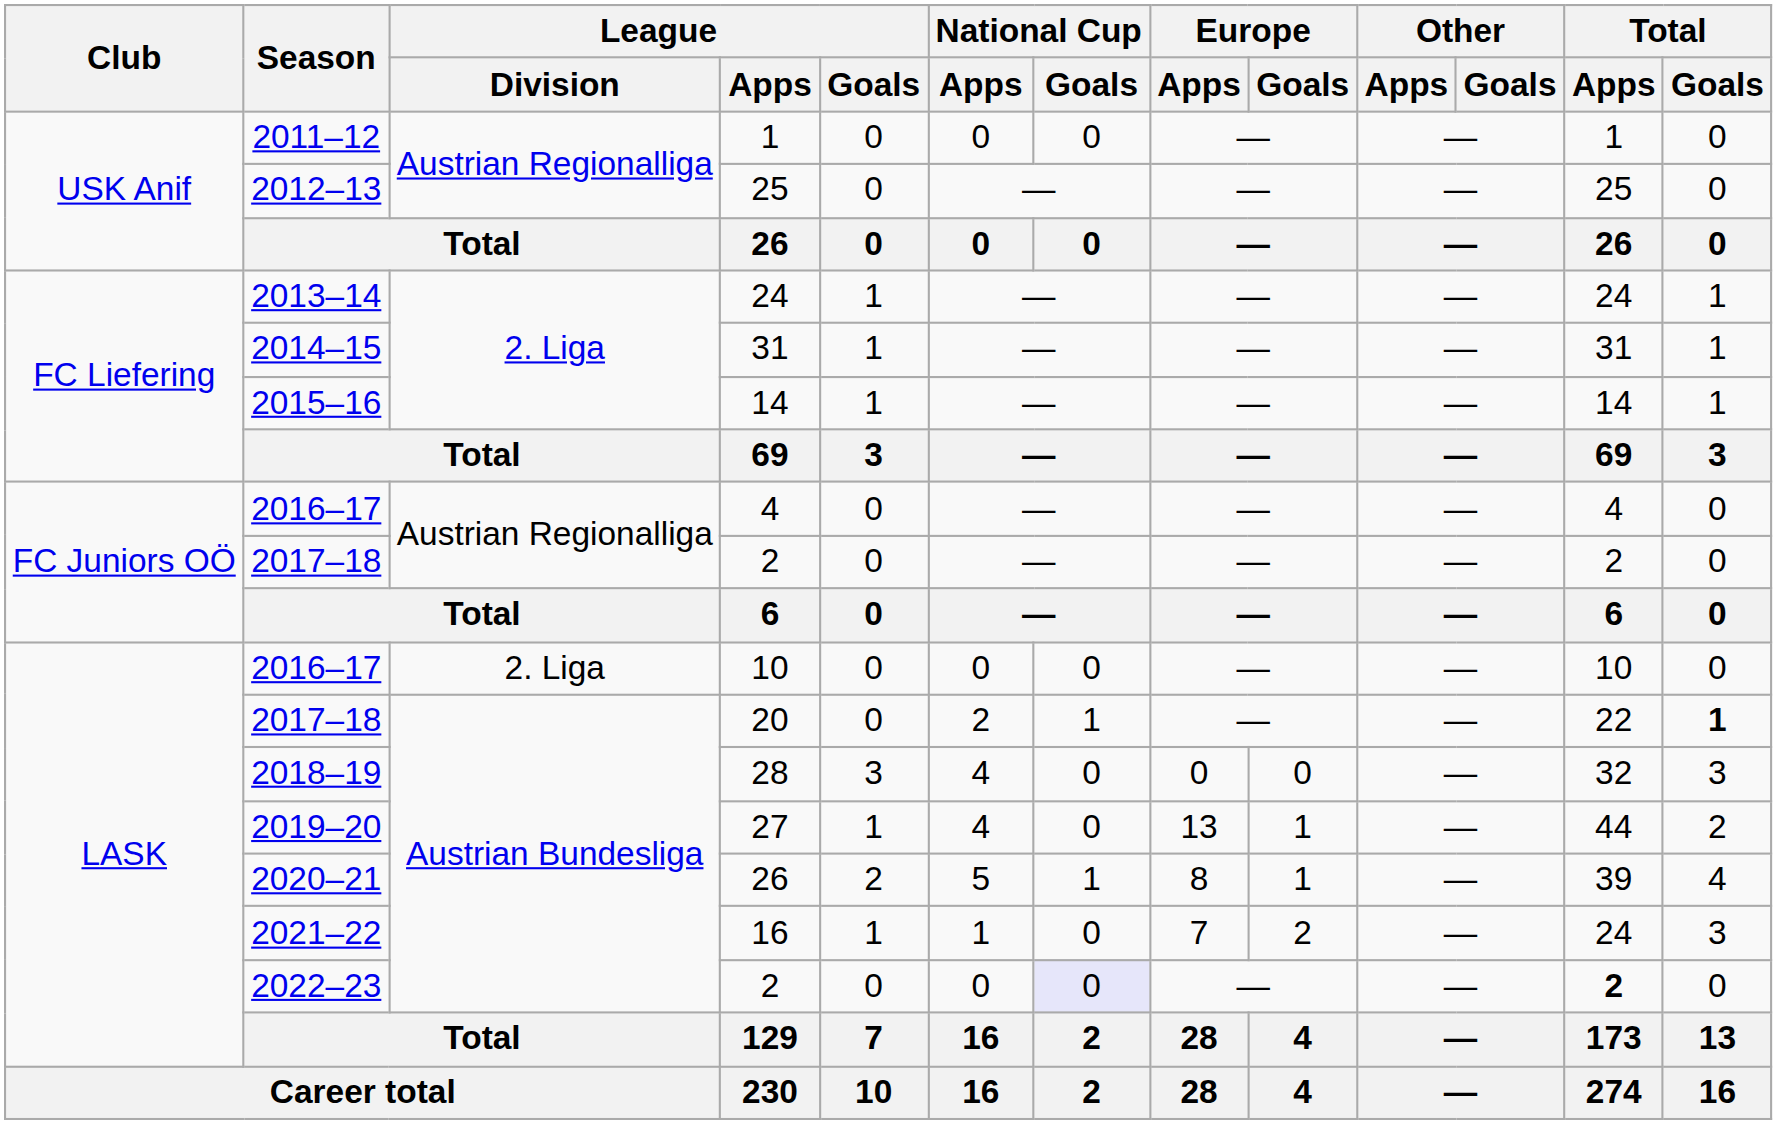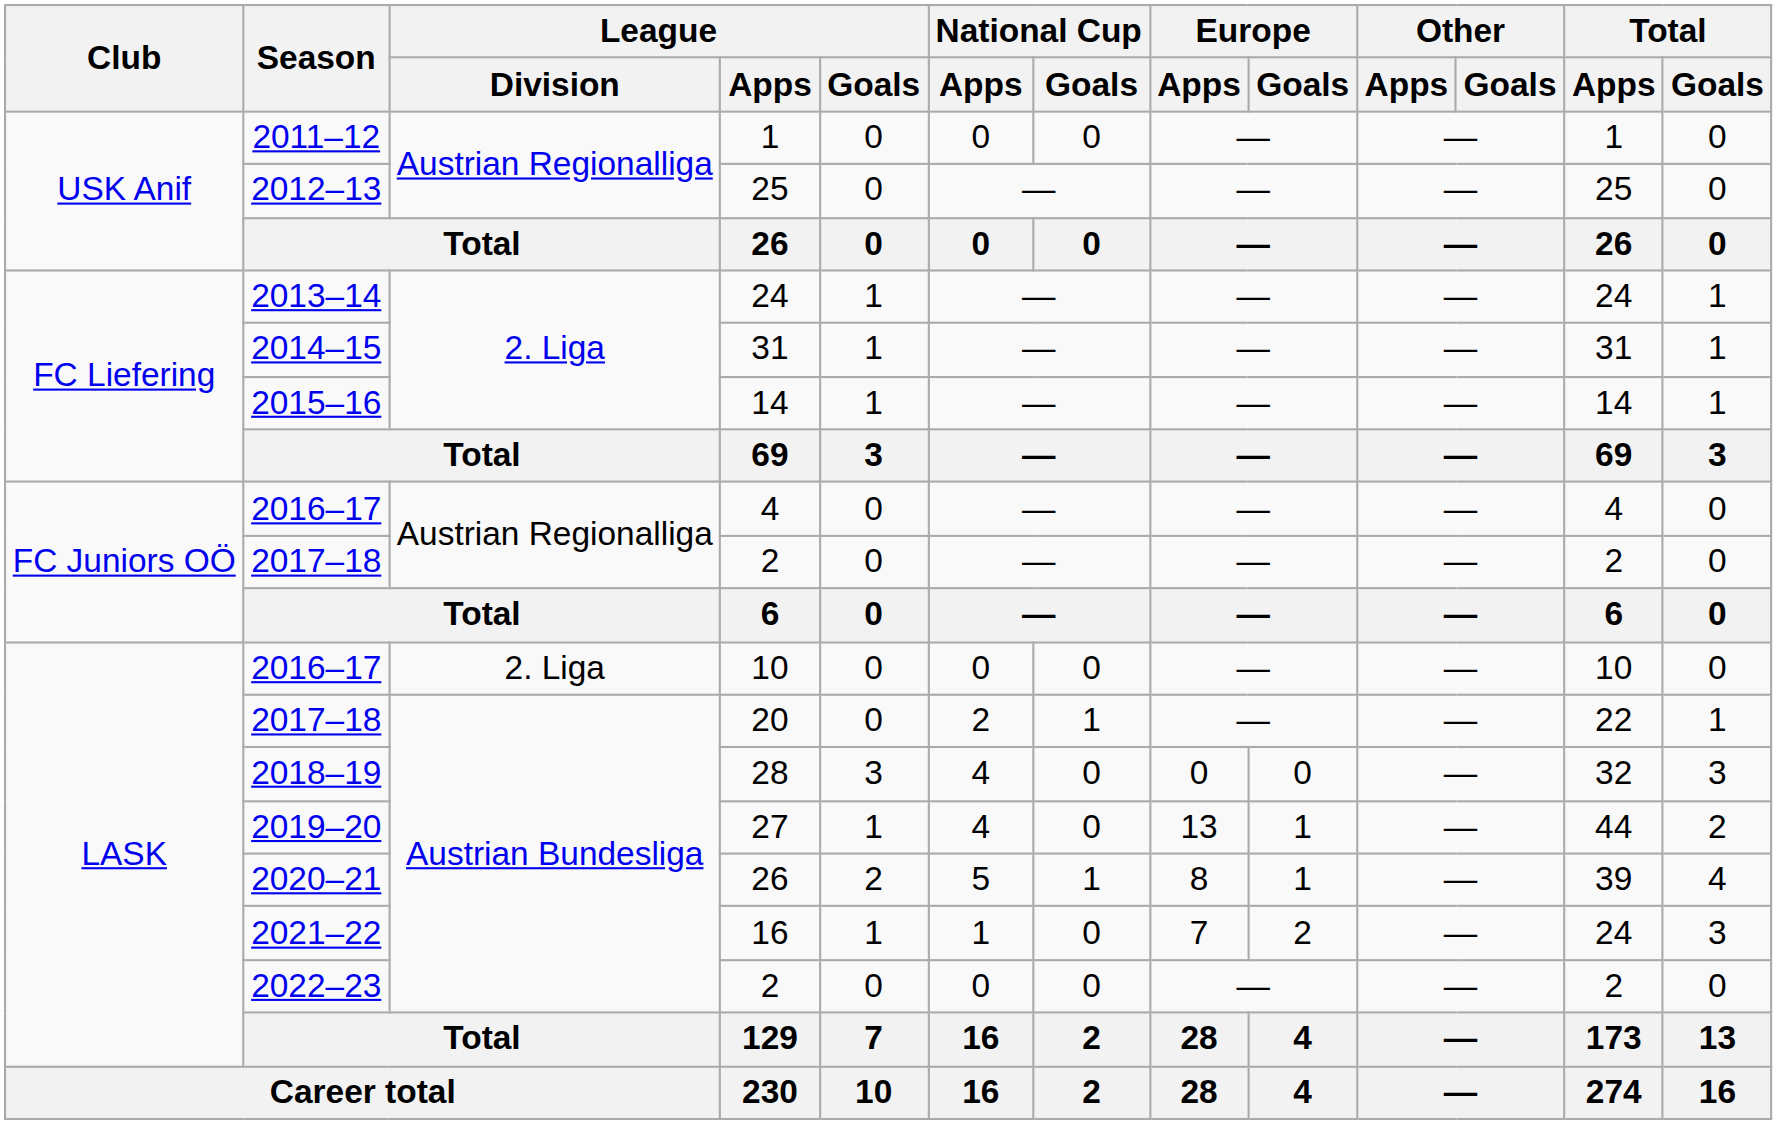(1717, 720) bold -> (1717, 720) normal
(1092, 985) lavender background -> (1092, 985) no background
(1614, 985) bold -> (1614, 985) normal
